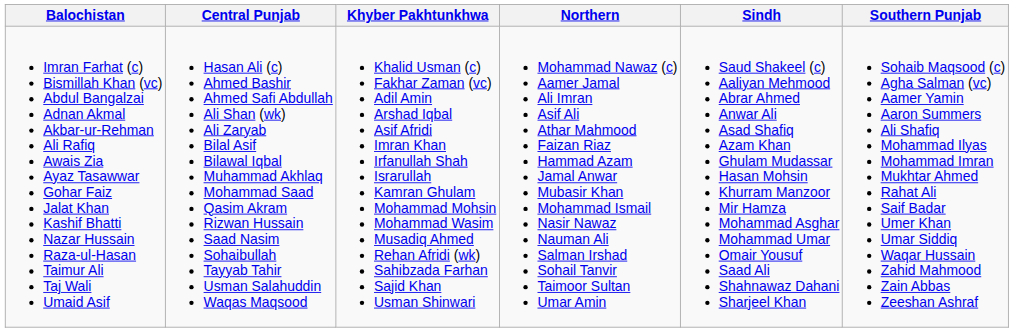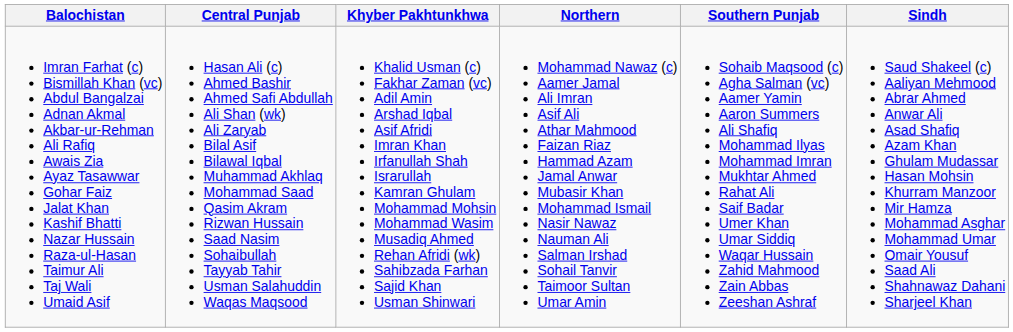columns swapped: (762, 15) <-> (926, 15)
